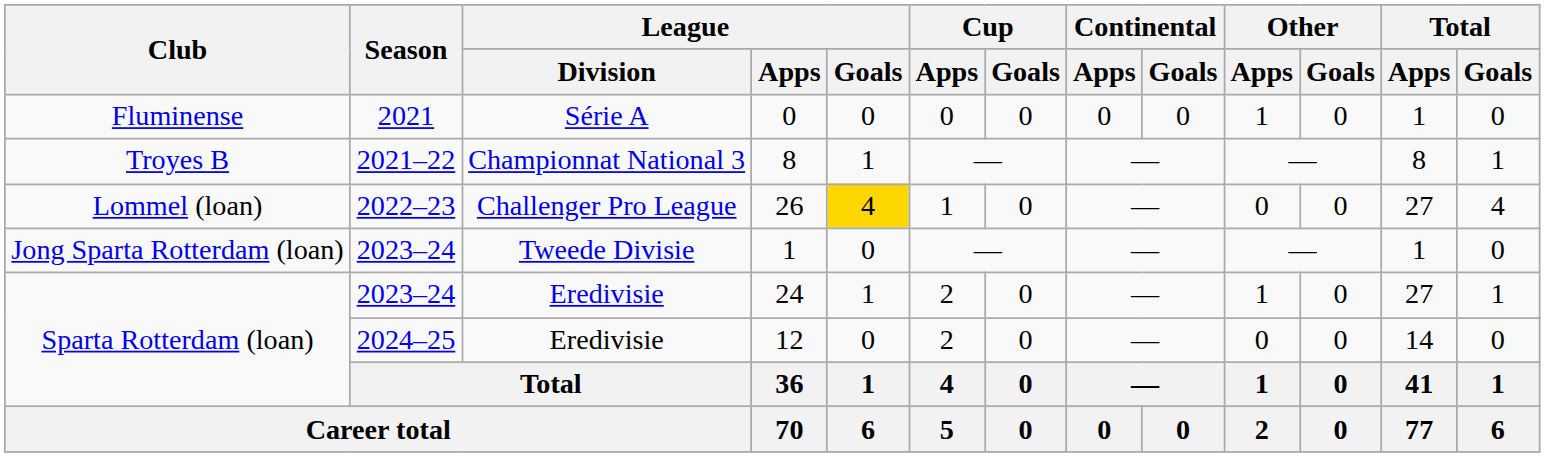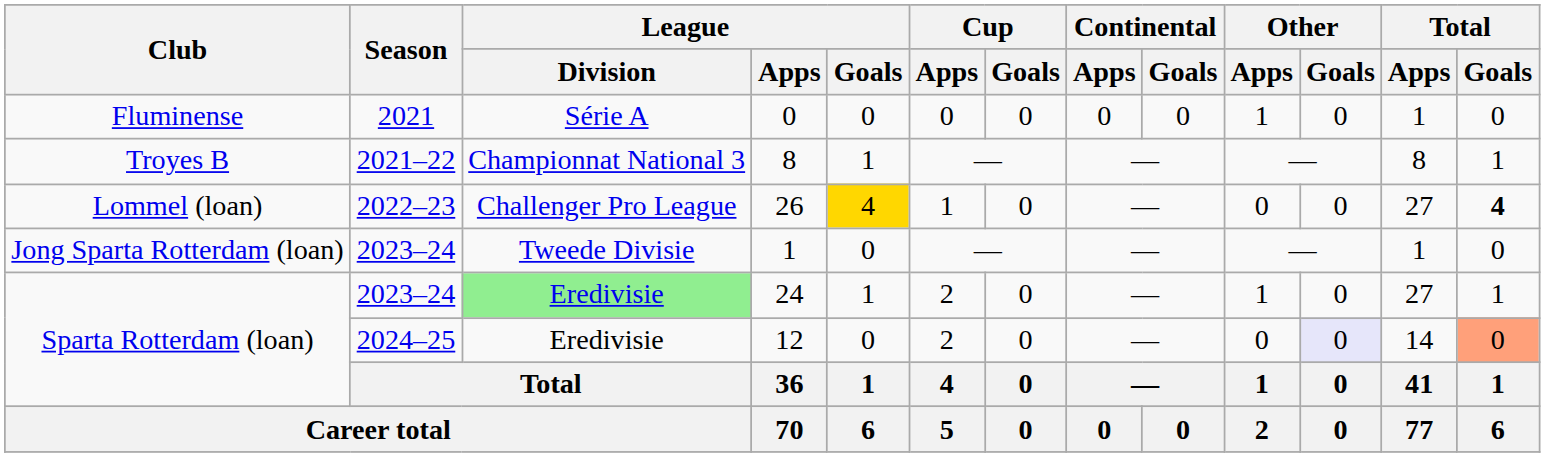(1498, 205) normal -> (1498, 205) bold
(607, 294) no background -> (607, 294) lightgreen background
(1340, 339) no background -> (1340, 339) lavender background
(1498, 339) no background -> (1498, 339) lightsalmon background
